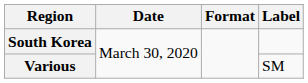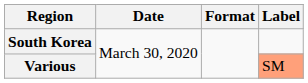(273, 66) no background -> (273, 66) lightsalmon background
